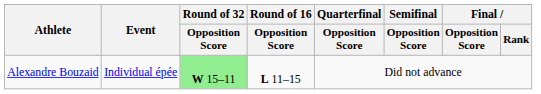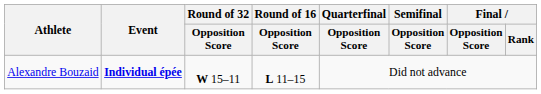(141, 72) normal -> (143, 72) bold
(214, 79) lightgreen background -> (218, 79) no background
